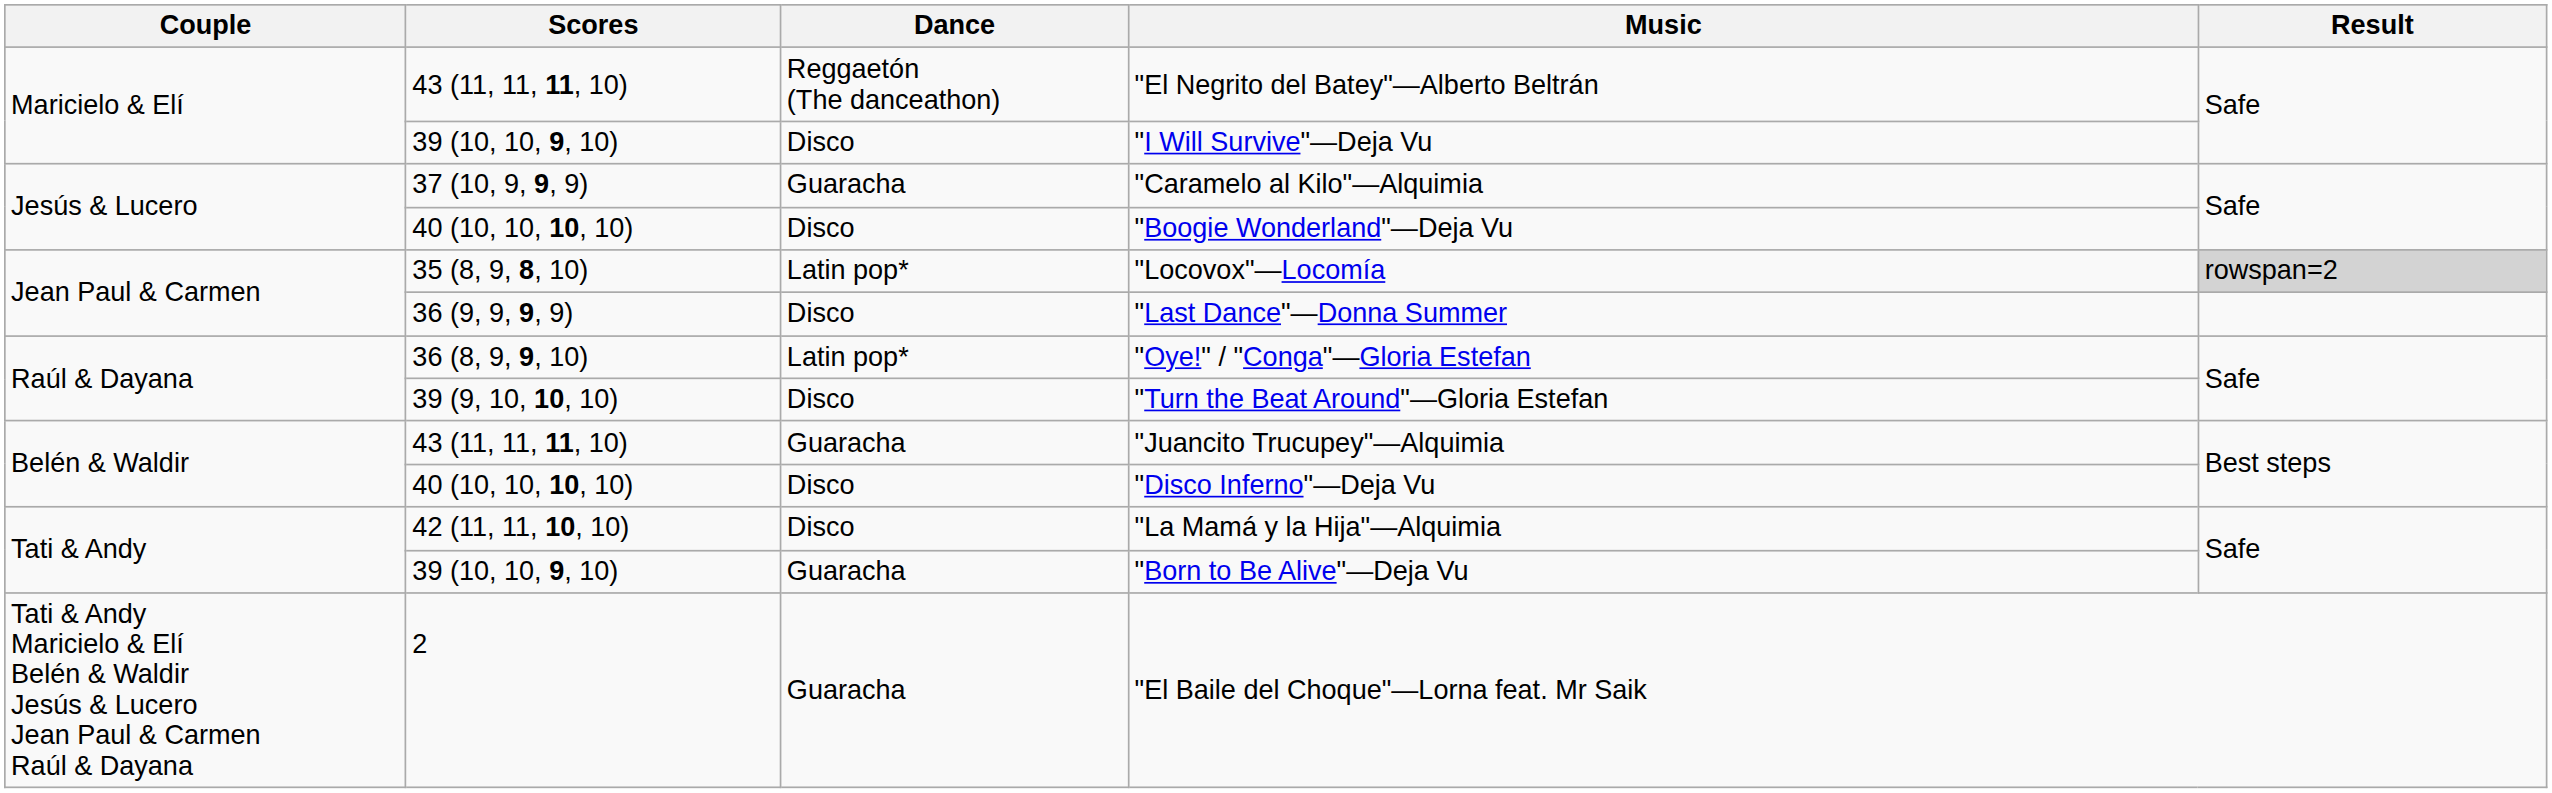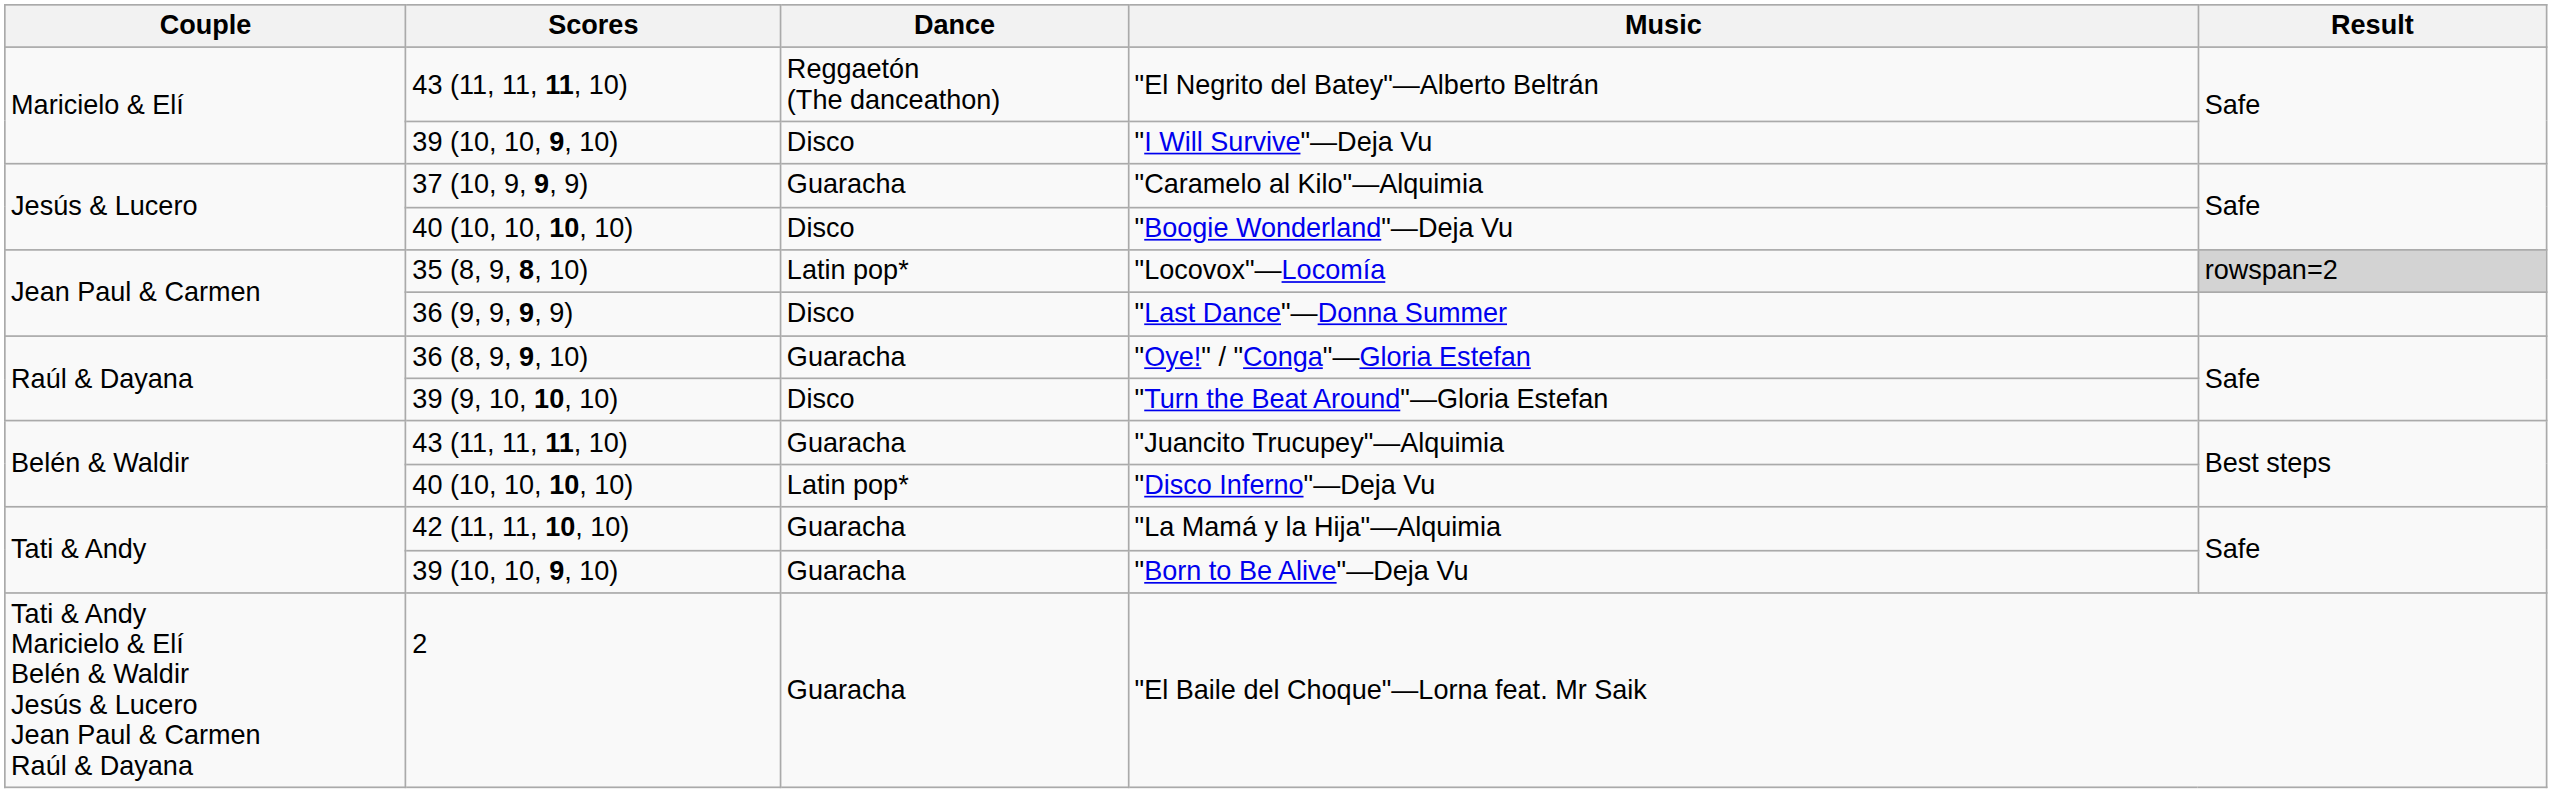(848, 356) Latin pop* -> (846, 356) Guaracha
(821, 485) Disco -> (848, 485) Latin pop*
(821, 528) Disco -> (846, 528) Guaracha
